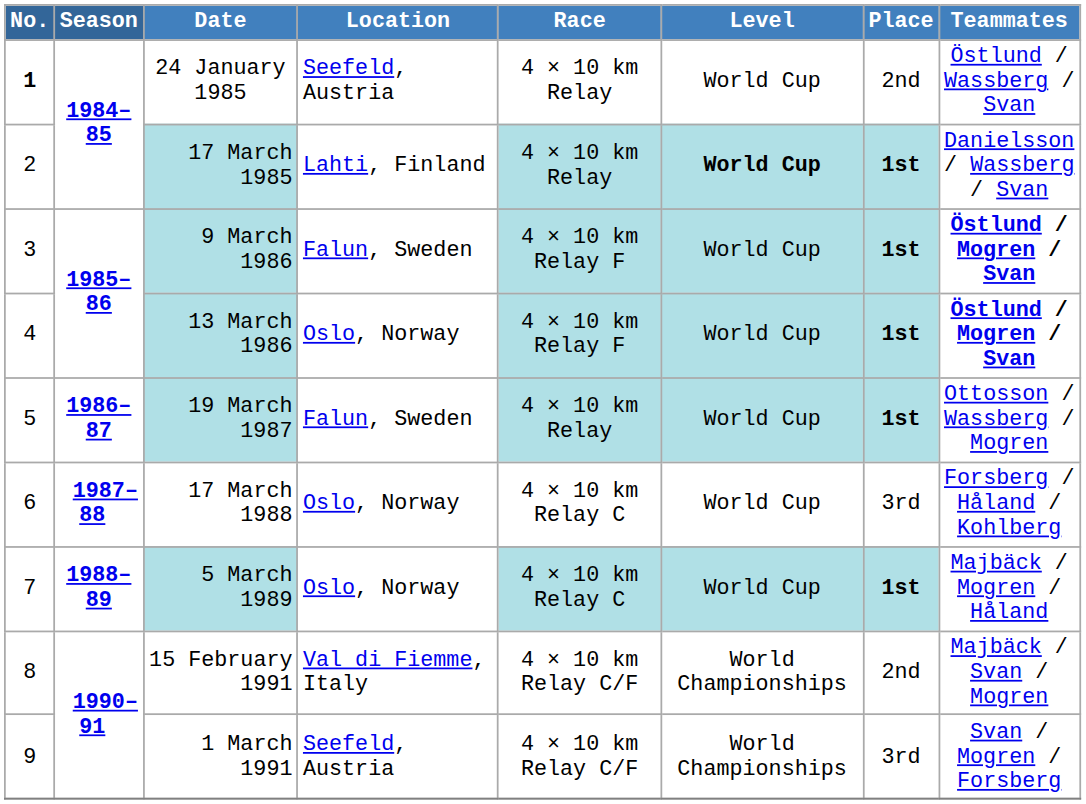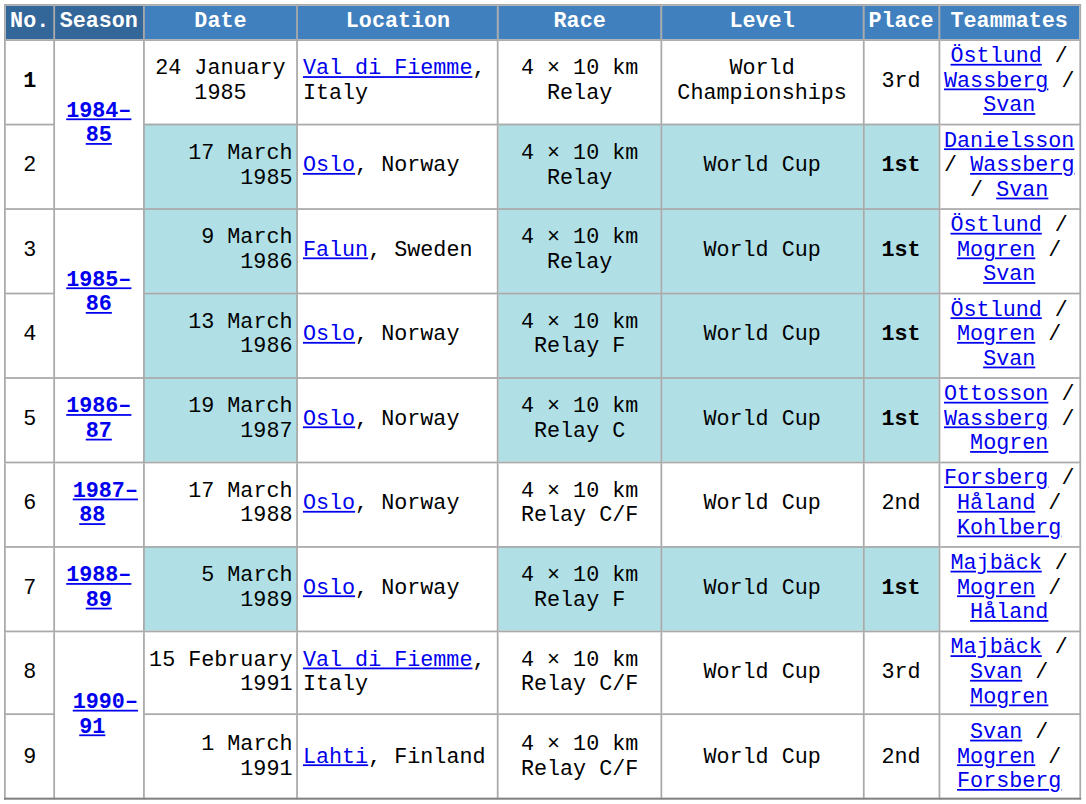(355, 82) Seefeld, Austria -> (394, 82) Val di Fiemme, Italy
(762, 82) World Cup -> (762, 82) World Championships
(901, 82) 2nd -> (901, 82) 3rd
(394, 167) Lahti, Finland -> (381, 167) Oslo, Norway
(762, 167) bold -> (762, 167) normal
(580, 251) 4 × 10 km Relay F -> (580, 251) 4 × 10 km Relay
(1009, 251) bold -> (1009, 251) normal
(1009, 336) bold -> (1009, 336) normal
(388, 420) Falun, Sweden -> (381, 420) Oslo, Norway
(580, 420) 4 × 10 km Relay -> (580, 420) 4 × 10 km Relay C
(580, 504) 4 × 10 km Relay C -> (580, 504) 4 × 10 km Relay C/F
(901, 504) 3rd -> (901, 504) 2nd
(580, 589) 4 × 10 km Relay C -> (580, 589) 4 × 10 km Relay F
(762, 673) World Championships -> (762, 673) World Cup
(901, 673) 2nd -> (901, 673) 3rd
(355, 757) Seefeld, Austria -> (394, 757) Lahti, Finland
(762, 757) World Championships -> (762, 757) World Cup
(901, 757) 3rd -> (901, 757) 2nd
